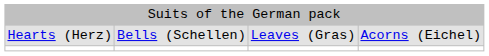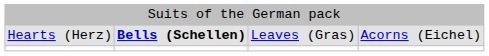(181, 35) normal -> (181, 35) bold
